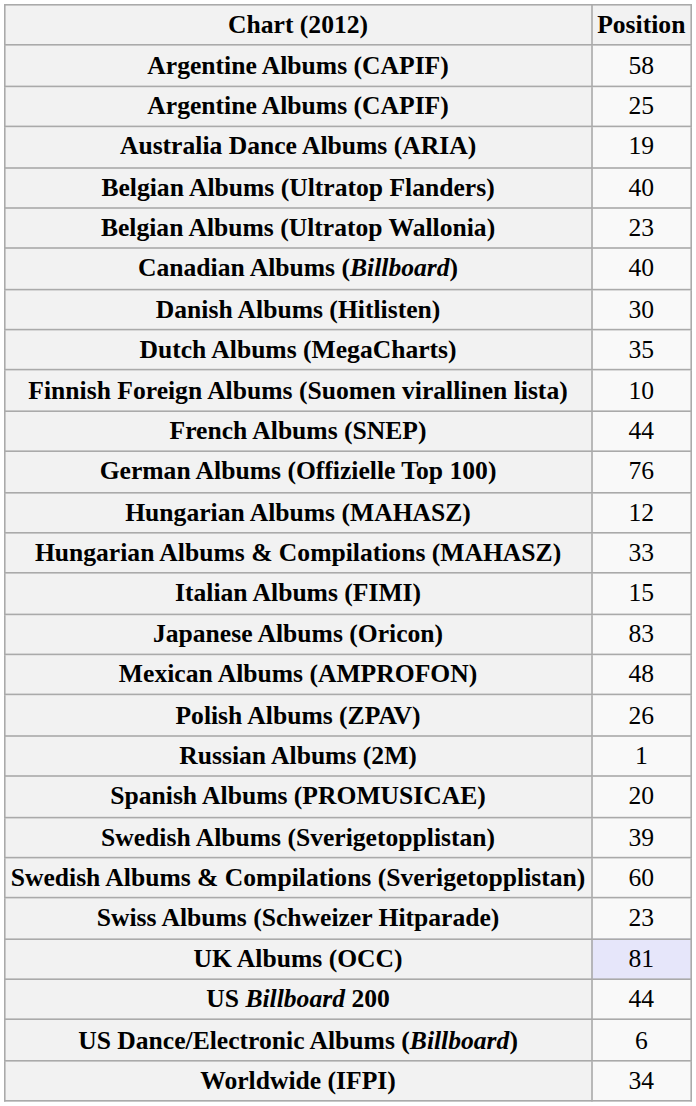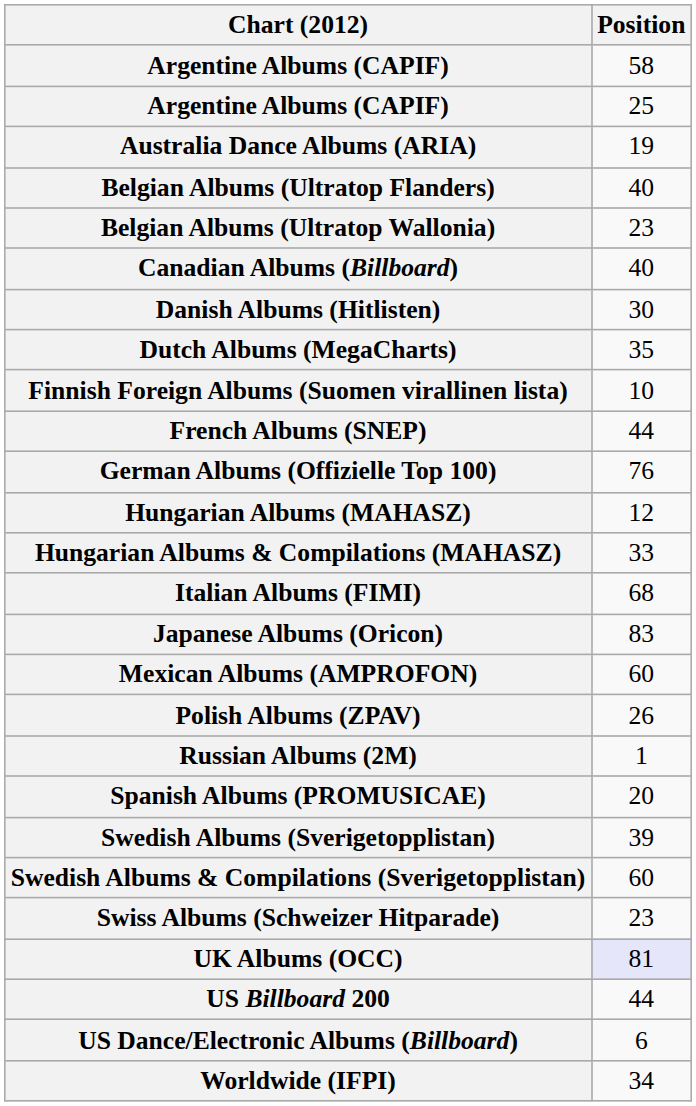(641, 593) 15 -> (641, 593) 68
(641, 674) 48 -> (641, 674) 60
